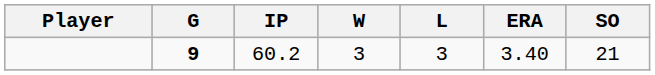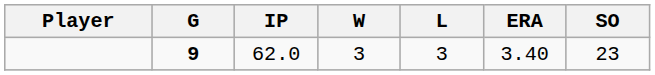(276, 54) 60.2 -> (276, 54) 62.0
(608, 54) 21 -> (608, 54) 23
